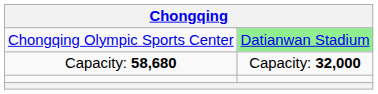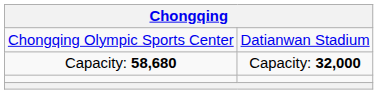(305, 39) lightgreen background -> (305, 39) no background
